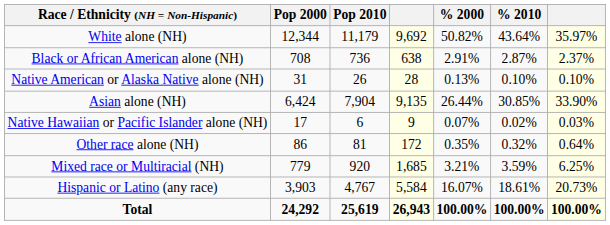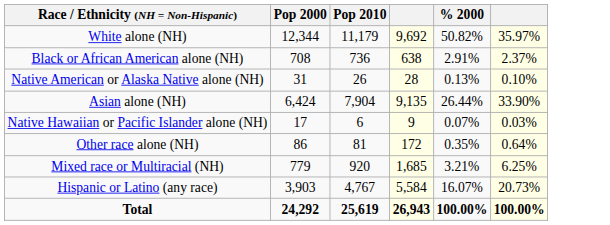- column: (519, 15)
